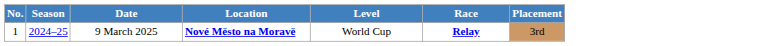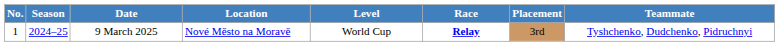+ column: (670, 13)
(240, 31) bold -> (238, 31) normal
